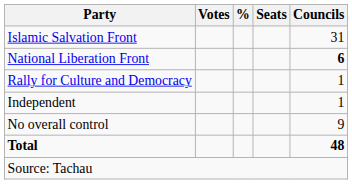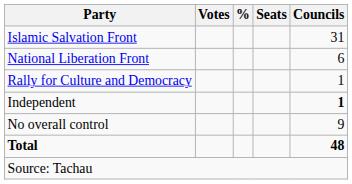(341, 59) bold -> (341, 59) normal
(341, 102) normal -> (341, 102) bold
